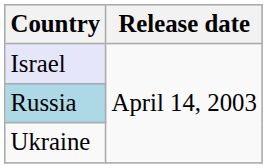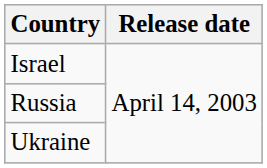(38, 63) lavender background -> (38, 63) no background
(44, 102) lightblue background -> (44, 102) no background
